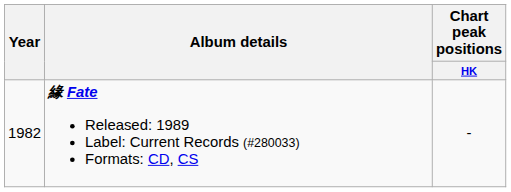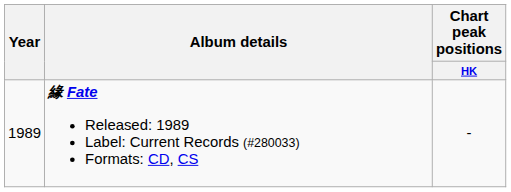(24, 133) 1982 -> (24, 133) 1989
